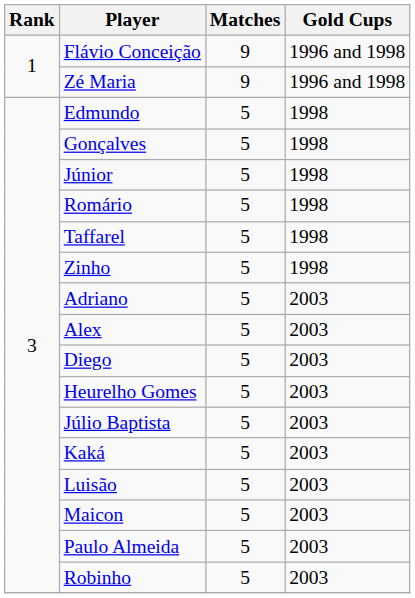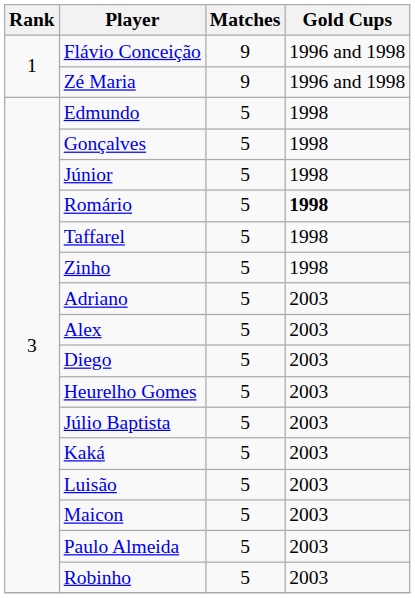(309, 205) normal -> (309, 205) bold
